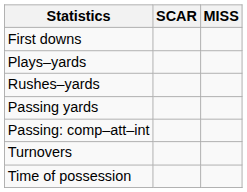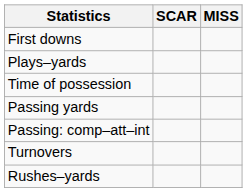rows swapped: (54, 84) <-> (70, 176)
